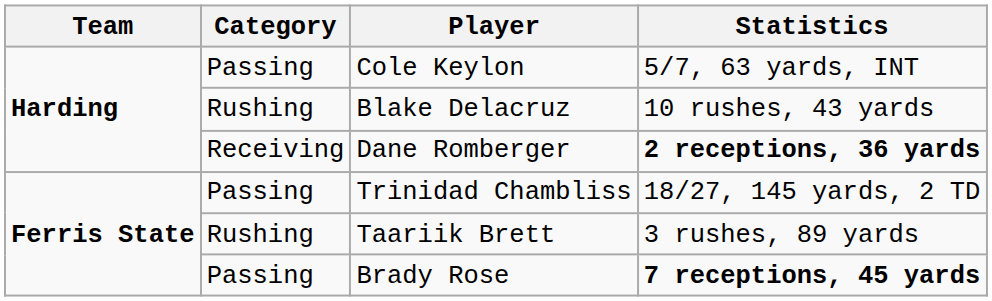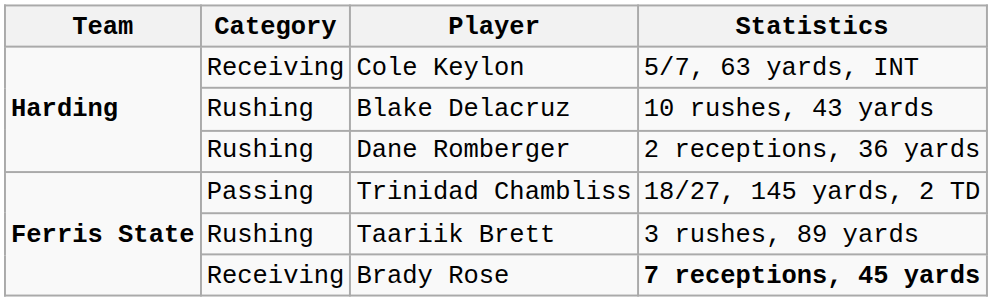(260, 68) Passing -> (275, 68) Receiving
(275, 151) Receiving -> (260, 151) Rushing
(812, 151) bold -> (812, 151) normal
(260, 275) Passing -> (275, 275) Receiving
